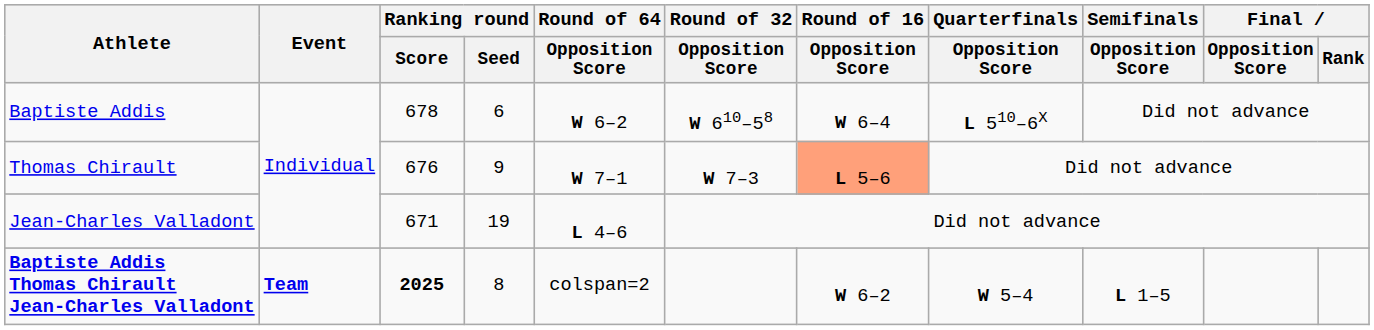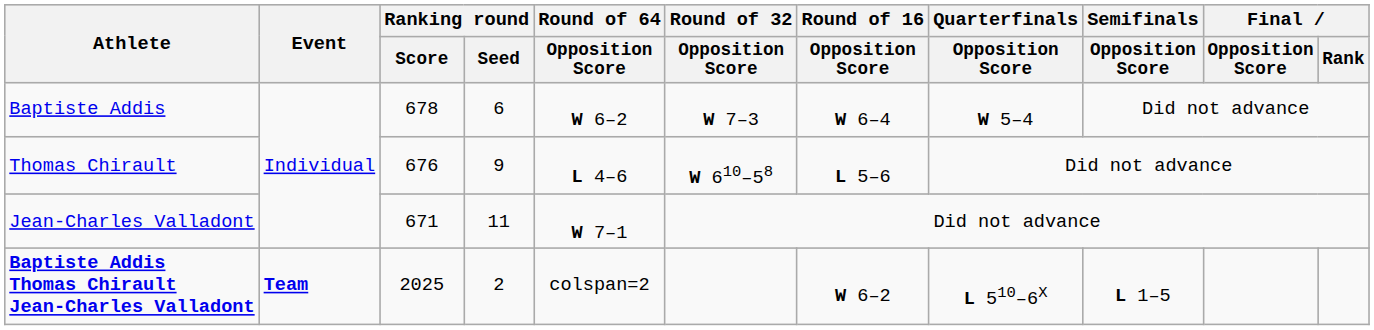(731, 123) W 610–58 -> (731, 120) W 7–3
(1006, 123) L 510–6X -> (1006, 120) W 5–4
(599, 179) W 7–1 -> (599, 176) L 4–6
(731, 179) W 7–3 -> (731, 176) W 610–58
(863, 179) lightsalmon background -> (863, 176) no background
(499, 221) 19 -> (499, 221) 11
(599, 232) L 4–6 -> (599, 232) W 7–1
(422, 286) bold -> (422, 286) normal
(499, 286) 8 -> (499, 286) 2
(1006, 297) W 5–4 -> (1006, 297) L 510–6X
